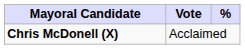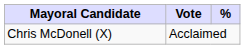(63, 34) bold -> (60, 34) normal
